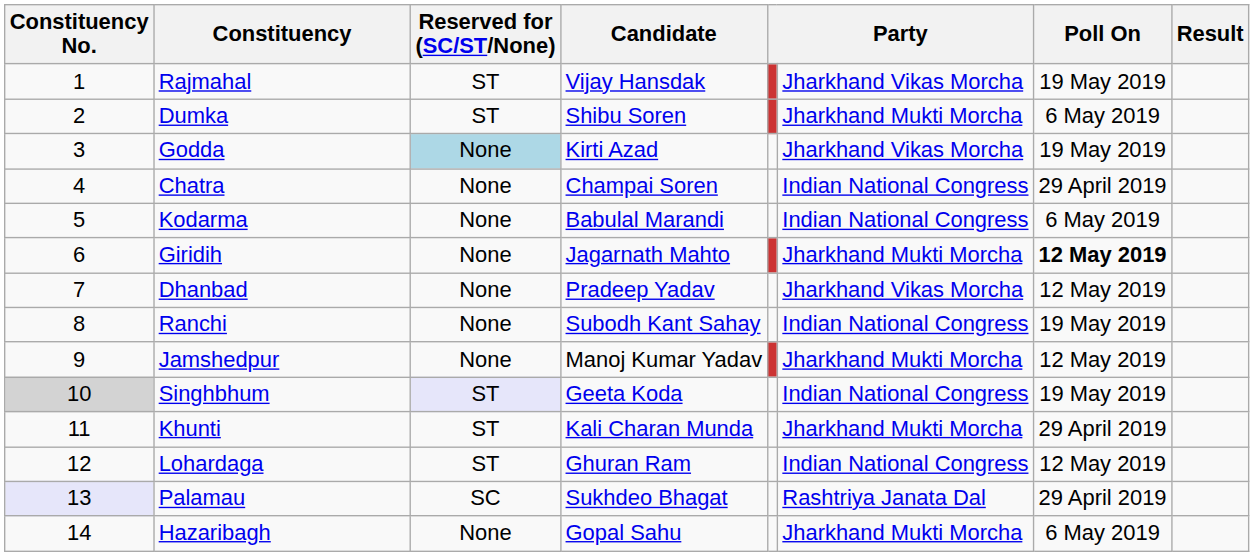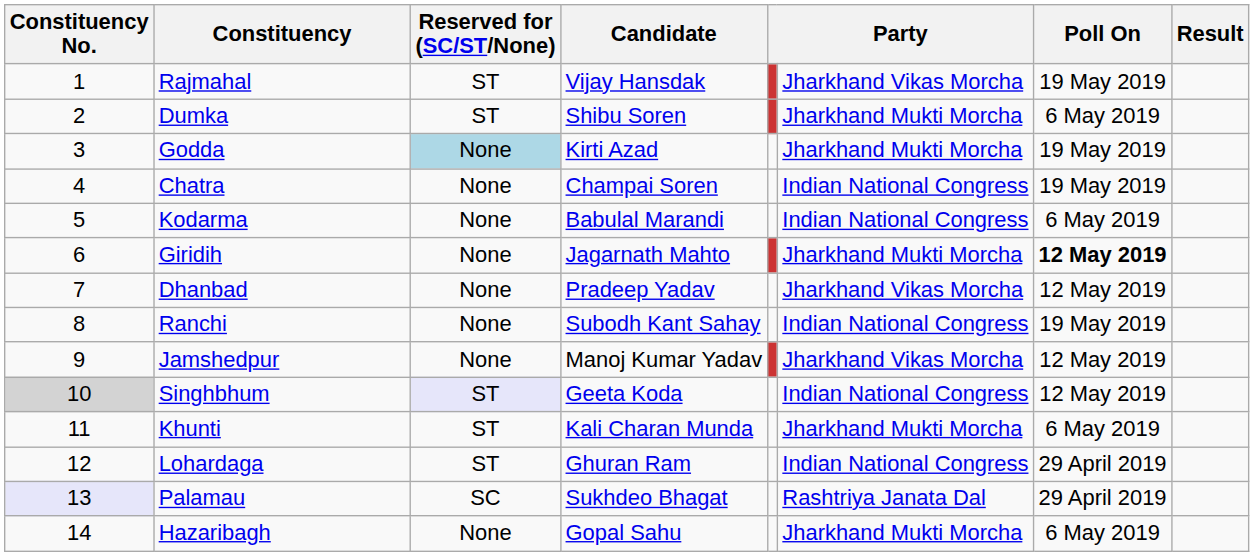(903, 150) Jharkhand Vikas Morcha -> (902, 150) Jharkhand Mukti Morcha
(1103, 185) 29 April 2019 -> (1103, 185) 19 May 2019
(902, 359) Jharkhand Mukti Morcha -> (903, 359) Jharkhand Vikas Morcha
(1103, 394) 19 May 2019 -> (1103, 394) 12 May 2019
(1103, 428) 29 April 2019 -> (1103, 428) 6 May 2019
(1103, 463) 12 May 2019 -> (1103, 463) 29 April 2019
